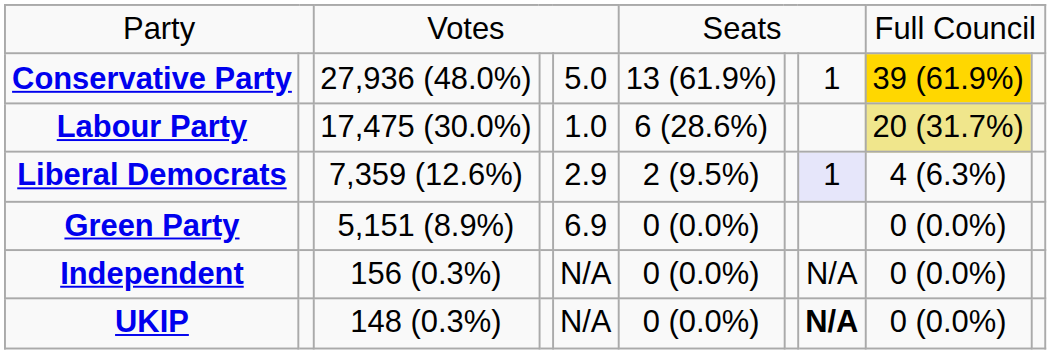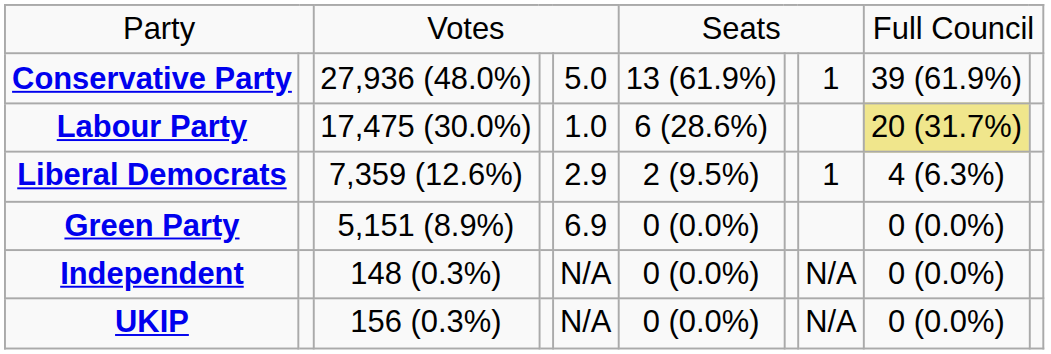(948, 77) gold background -> (946, 77) no background
(832, 175) lavender background -> (831, 175) no background
(426, 273) 156 (0.3%) -> (426, 273) 148 (0.3%)
(426, 322) 148 (0.3%) -> (426, 322) 156 (0.3%)
(832, 322) bold -> (831, 322) normal
